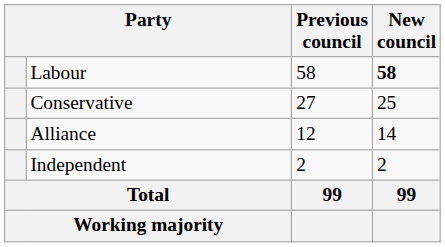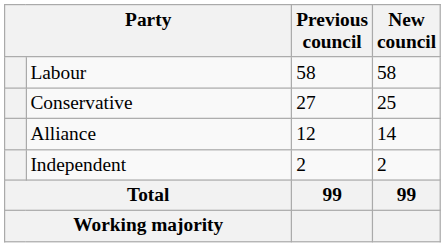(387, 72) bold -> (387, 72) normal
